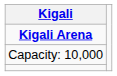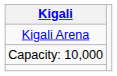(56, 34) bold -> (56, 34) normal
